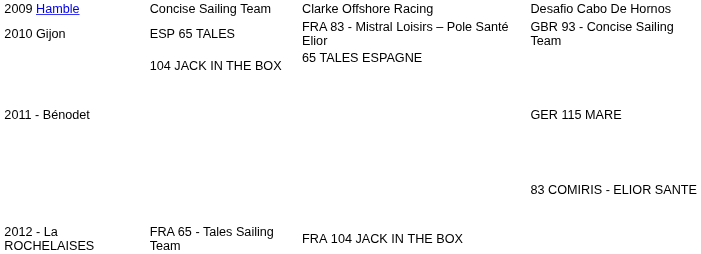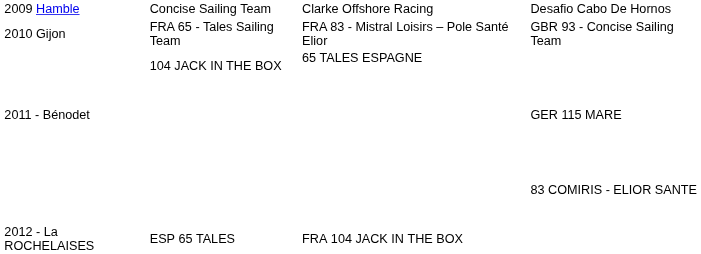(194, 34) ESP 65 TALES -> (212, 34) FRA 65 - Tales Sailing Team
(212, 239) FRA 65 - Tales Sailing Team -> (194, 239) ESP 65 TALES
